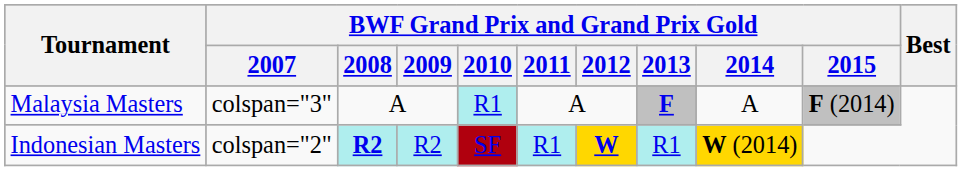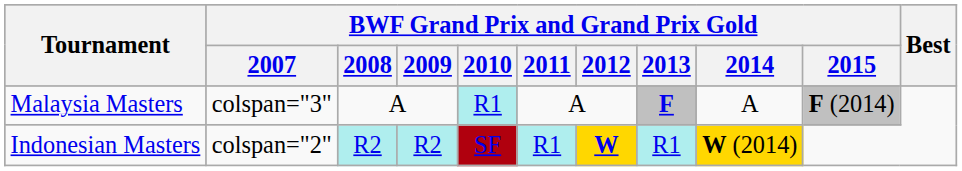(368, 145) bold -> (368, 145) normal
